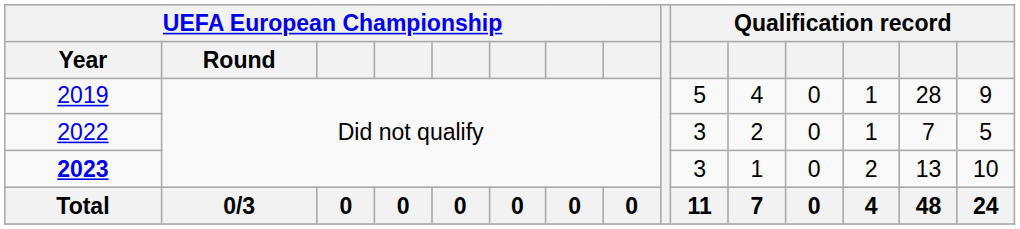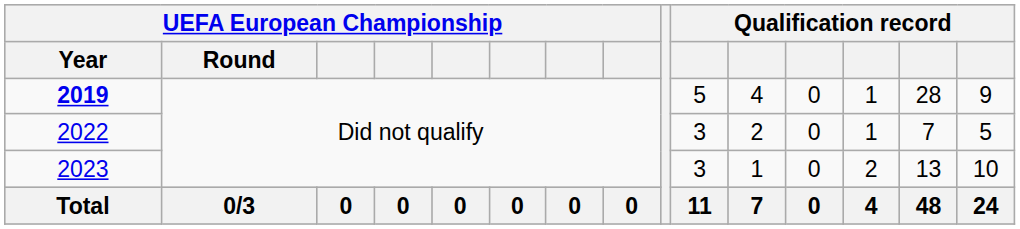(83, 96) normal -> (83, 96) bold
(83, 169) bold -> (83, 169) normal
